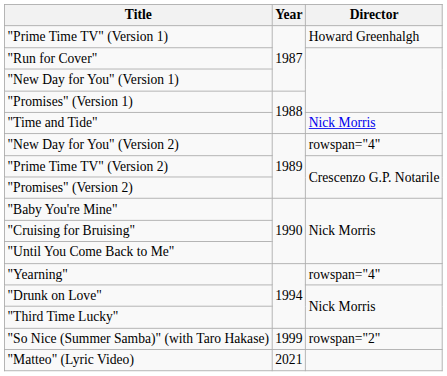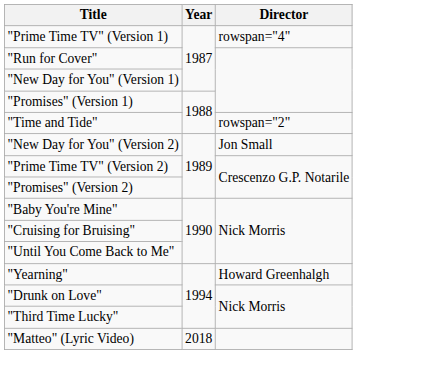(364, 36) Howard Greenhalgh -> (254, 36) rowspan="4"
(342, 123) Nick Morris -> (254, 123) rowspan="2"
(345, 144) rowspan="4" -> (246, 144) Jon Small
(345, 274) rowspan="4" -> (274, 274) Howard Greenhalgh
- row: (138, 338)
(289, 360) 2021 -> (199, 338) 2018
